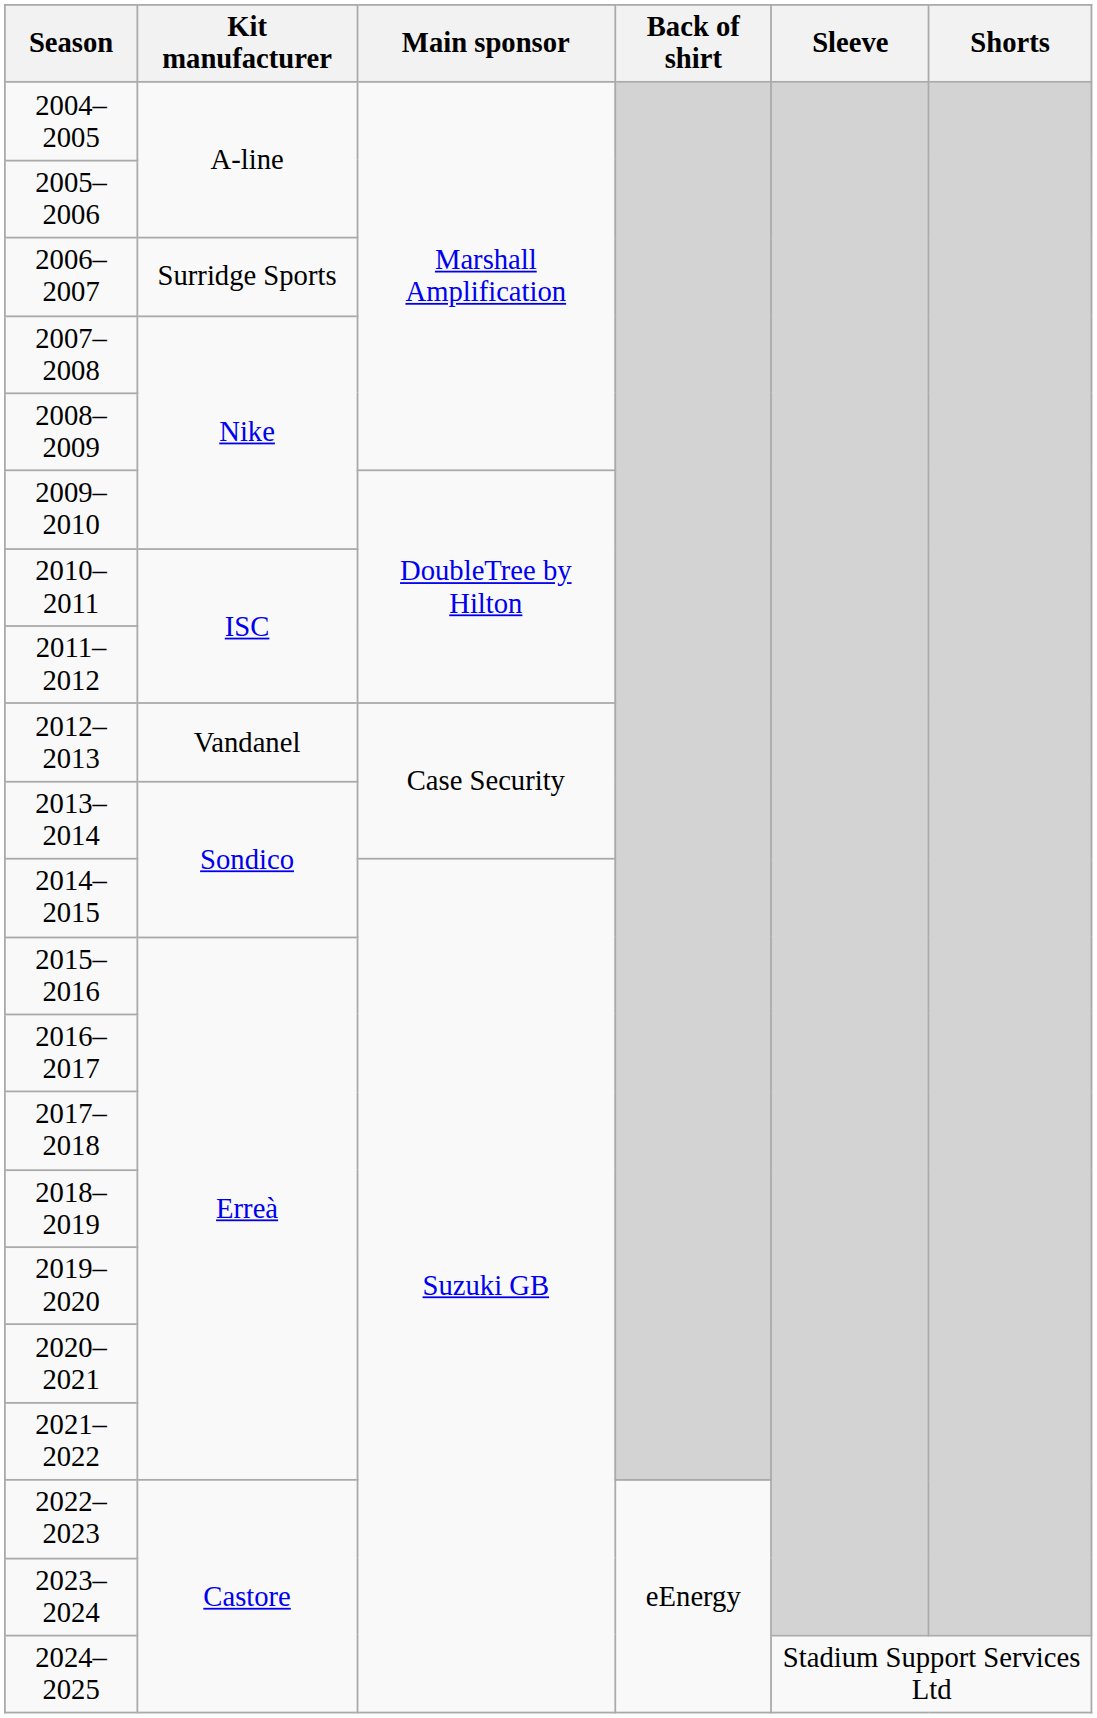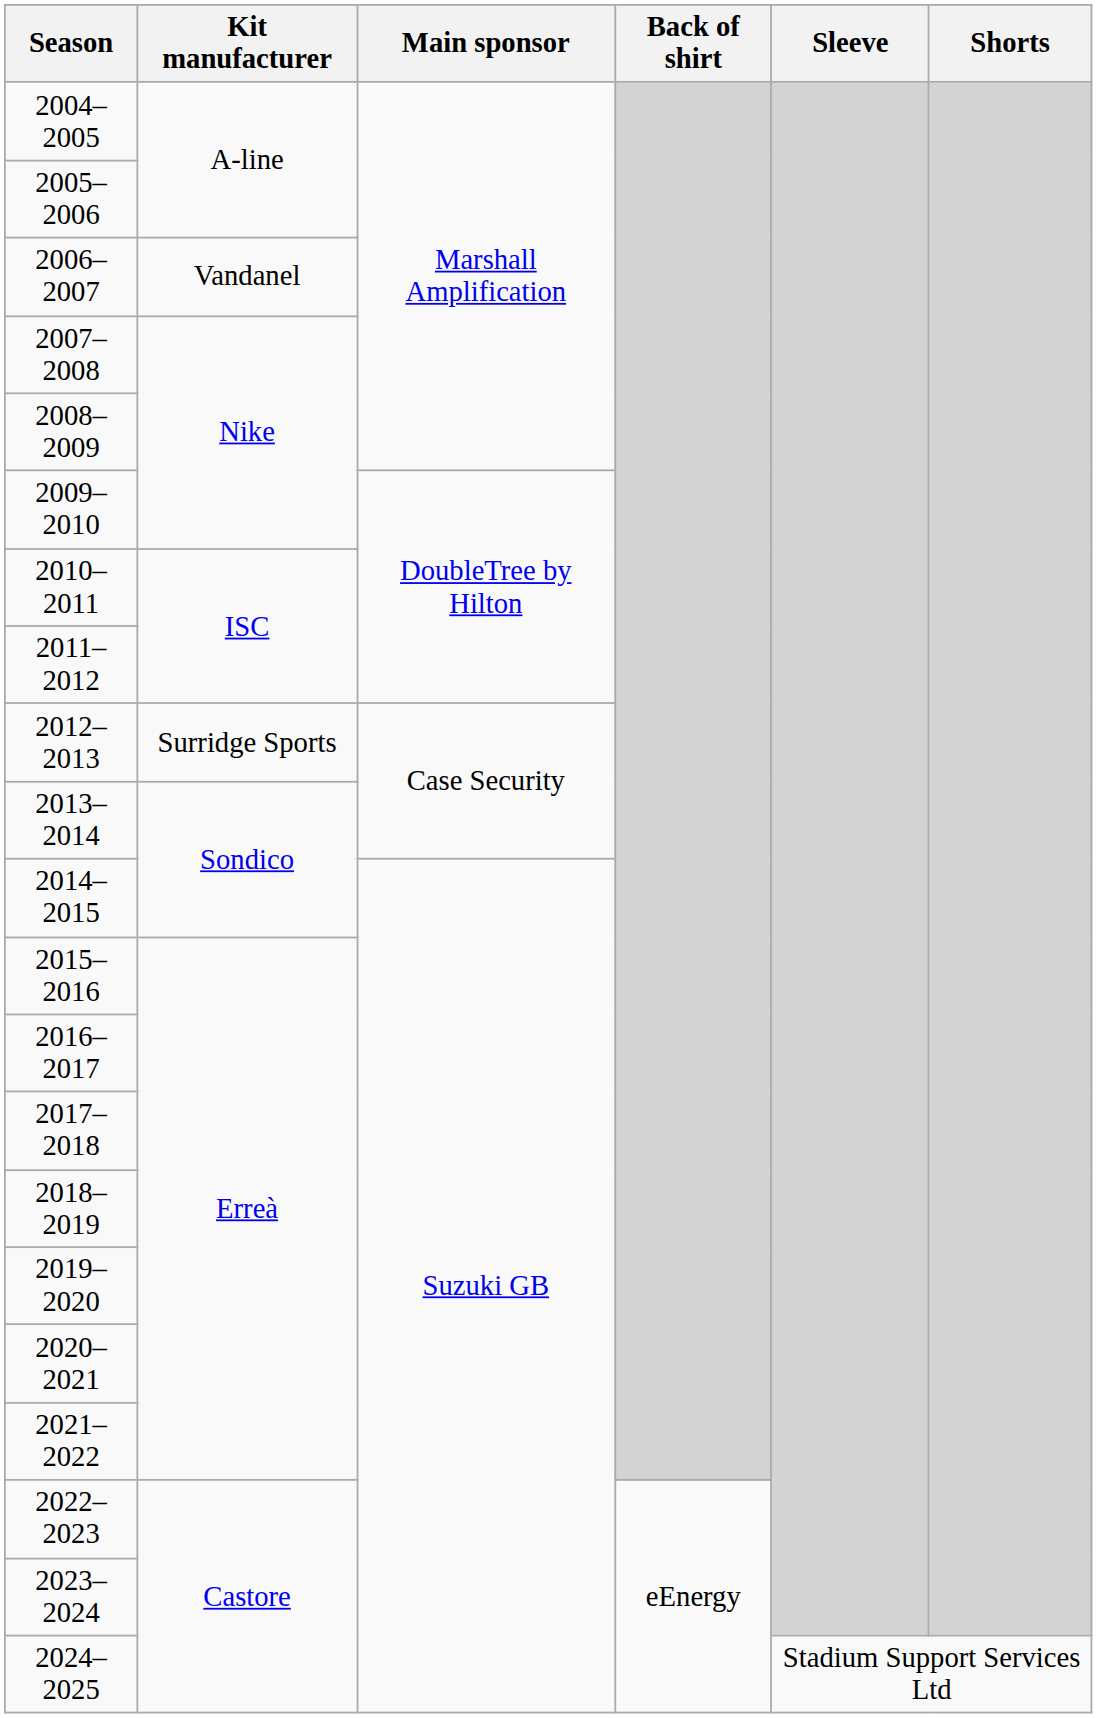(247, 276) Surridge Sports -> (247, 276) Vandanel
(247, 742) Vandanel -> (247, 742) Surridge Sports
